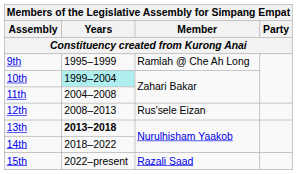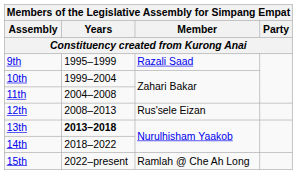(193, 62) Ramlah @ Che Ah Long -> (165, 62) Razali Saad
(90, 78) paleturquoise background -> (90, 78) no background
(165, 161) Razali Saad -> (193, 161) Ramlah @ Che Ah Long
